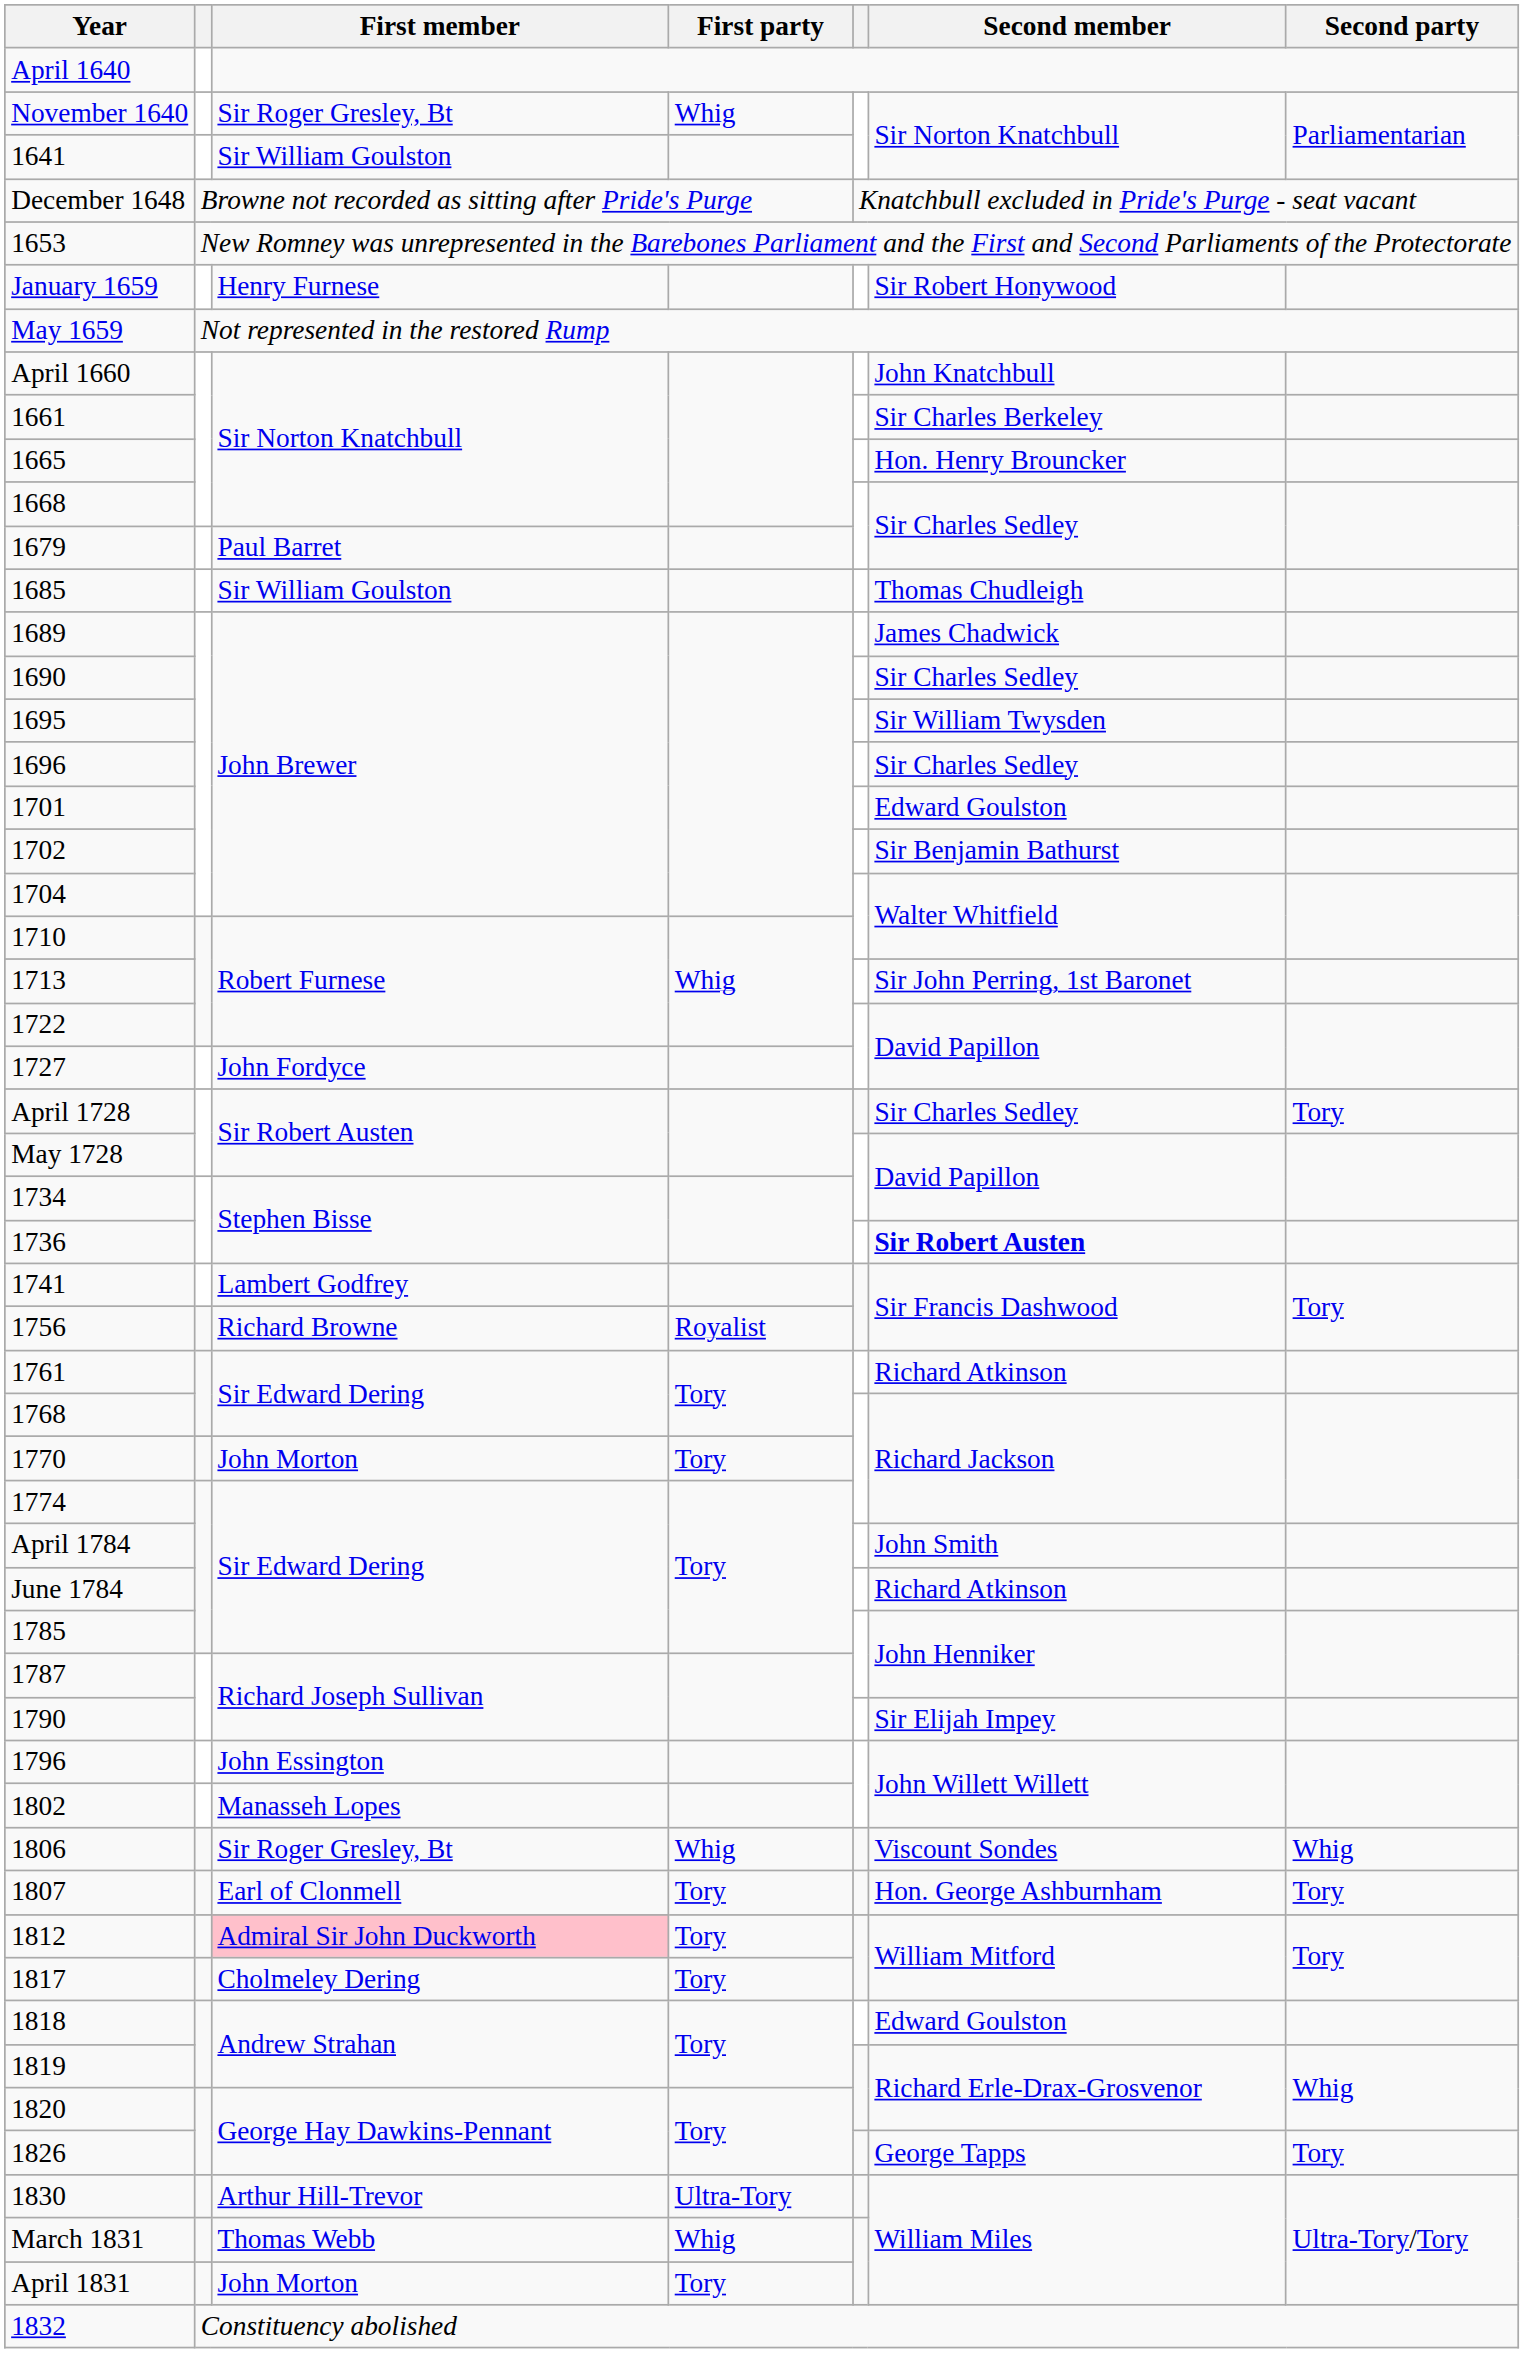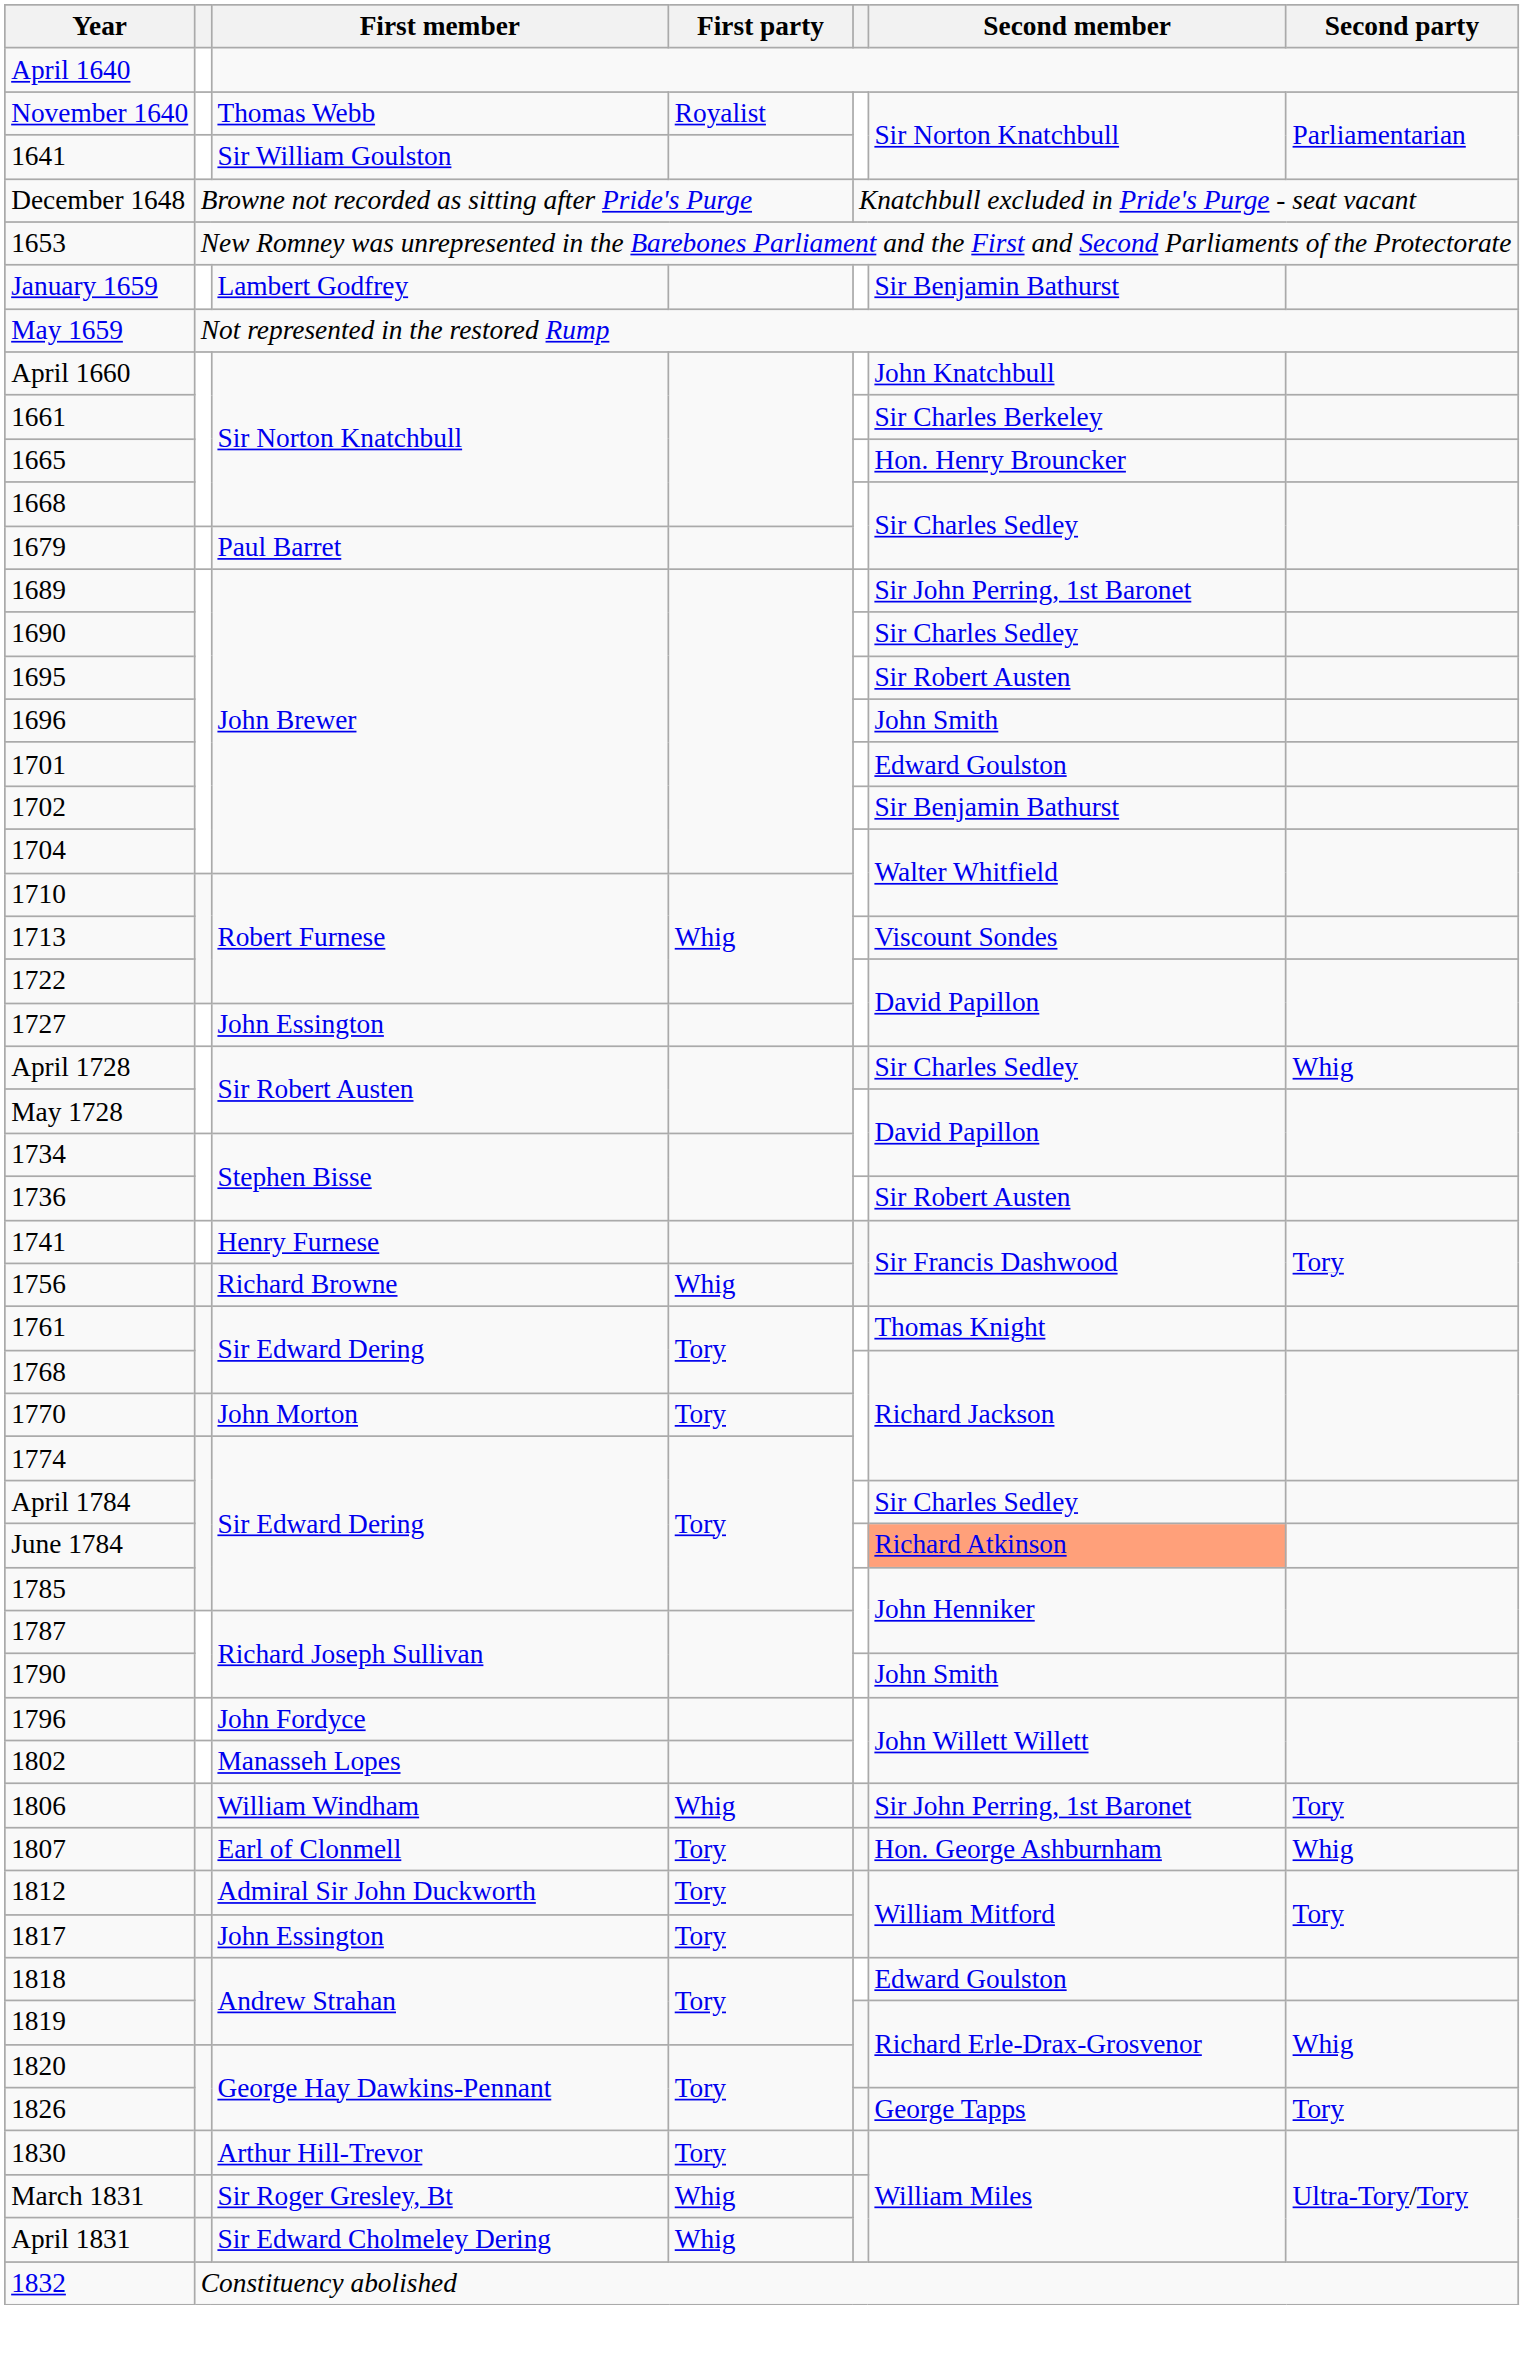(335, 112) Sir Roger Gresley, Bt -> (296, 112) Thomas Webb
(705, 112) Whig -> (720, 112) Royalist
(298, 286) Henry Furnese -> (313, 286) Lambert Godfrey
(995, 286) Sir Robert Honywood -> (997, 286) Sir Benjamin Bathurst
- row: (39, 590)
(967, 633) James Chadwick -> (1033, 590) Sir John Perring, 1st Baronet
(990, 720) Sir William Twysden -> (972, 677) Sir Robert Austen
(976, 763) Sir Charles Sedley -> (936, 720) John Smith
(1033, 980) Sir John Perring, 1st Baronet -> (966, 937) Viscount Sondes
(292, 1067) John Fordyce -> (301, 1024) John Essington
(1318, 1110) Tory -> (1323, 1067) Whig
(980, 1241) bold -> (972, 1197) normal
(313, 1284) Lambert Godfrey -> (298, 1241) Henry Furnese
(720, 1327) Royalist -> (705, 1284) Whig
(971, 1371) Richard Atkinson -> (960, 1327) Thomas Knight
(936, 1544) John Smith -> (976, 1501) Sir Charles Sedley
(971, 1588) no background -> (971, 1544) lightsalmon background
(965, 1718) Sir Elijah Impey -> (936, 1675) John Smith
(301, 1761) John Essington -> (292, 1718) John Fordyce
(335, 1848) Sir Roger Gresley, Bt -> (318, 1805) William Windham
(966, 1848) Viscount Sondes -> (1033, 1805) Sir John Perring, 1st Baronet
(1323, 1848) Whig -> (1318, 1805) Tory
(1318, 1892) Tory -> (1323, 1848) Whig
(377, 1935) pink background -> (377, 1892) no background
(319, 1978) Cholmeley Dering -> (301, 1935) John Essington
(733, 2195) Ultra-Tory -> (700, 2152) Tory
(296, 2239) Thomas Webb -> (335, 2195) Sir Roger Gresley, Bt
(288, 2282) John Morton -> (384, 2239) Sir Edward Cholmeley Dering
(700, 2282) Tory -> (705, 2239) Whig
